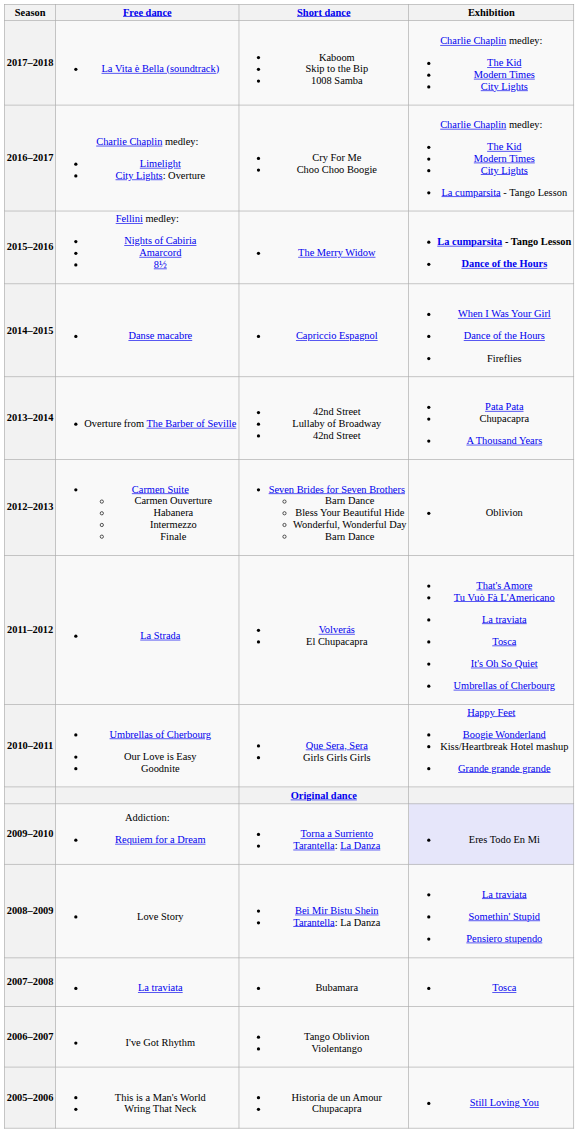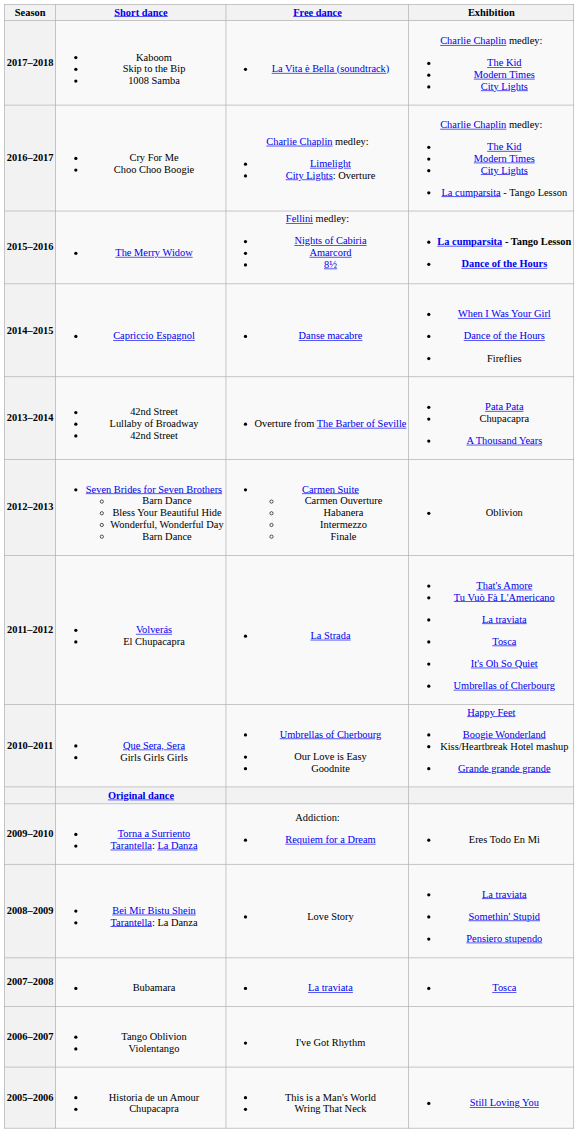columns swapped: (324, 12) <-> (147, 12)
(491, 840) lavender background -> (491, 840) no background
